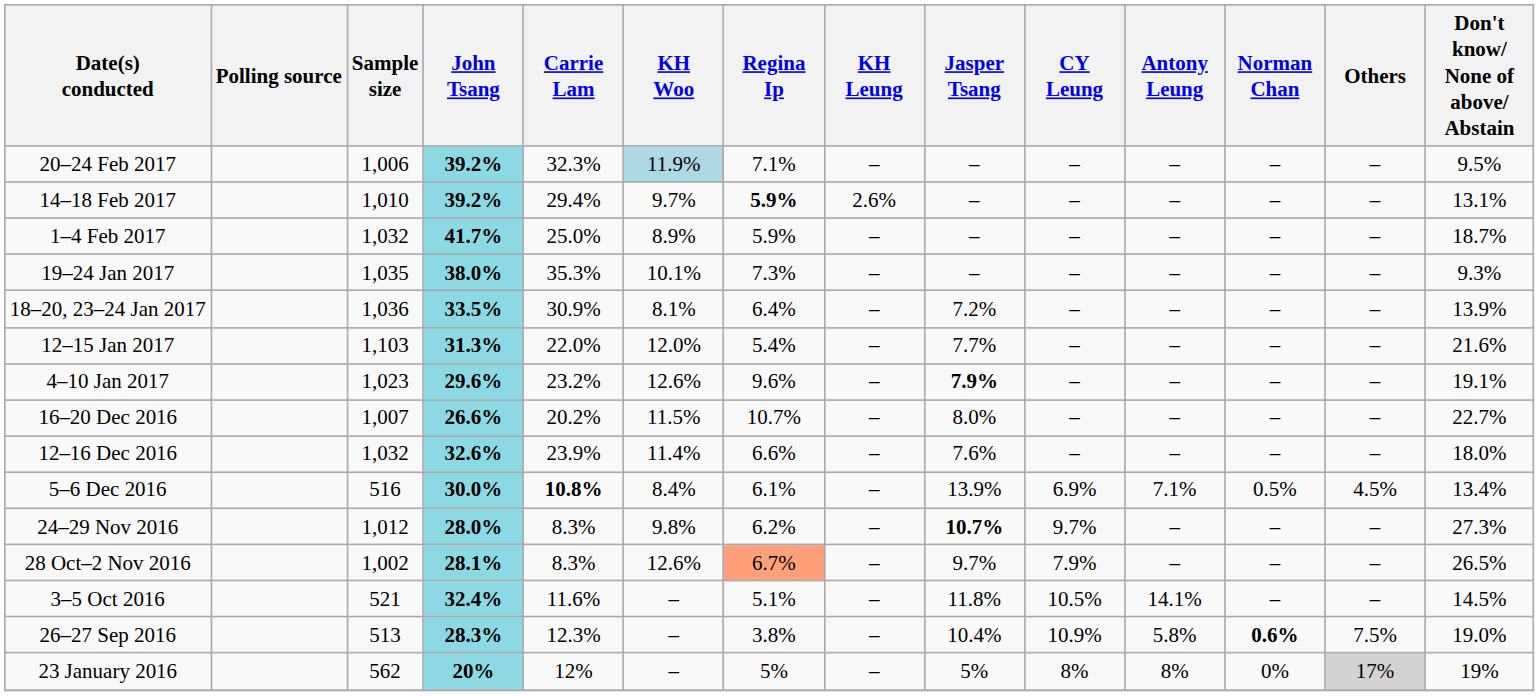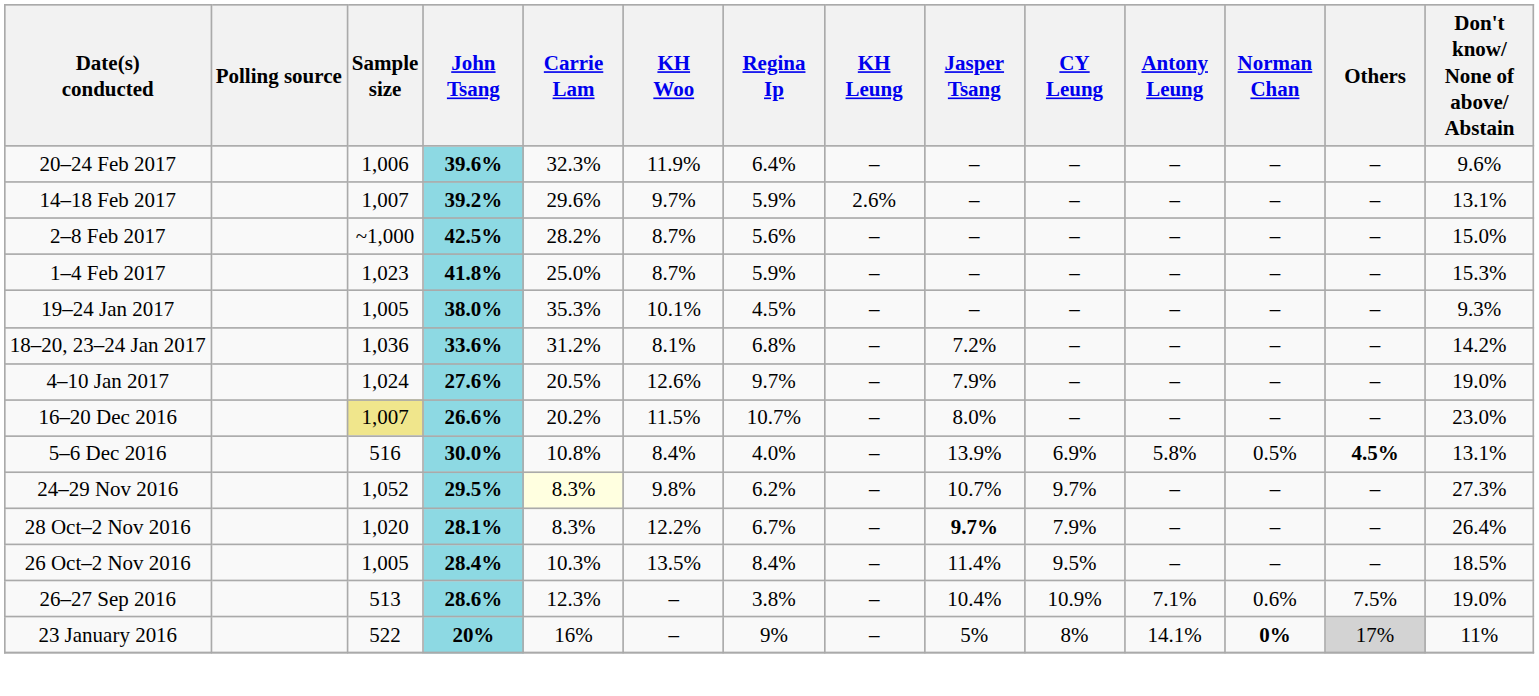(473, 164) 39.2% -> (473, 164) 39.6%
(674, 164) lightblue background -> (674, 164) no background
(774, 164) 7.1% -> (774, 164) 6.4%
(1479, 164) 9.5% -> (1479, 164) 9.6%
(385, 200) 1,010 -> (385, 200) 1,007
(574, 200) 29.4% -> (574, 200) 29.6%
(774, 200) bold -> (774, 200) normal
+ row: (108, 236)
(385, 236) 1,032 -> (385, 273) 1,023
(473, 236) 41.7% -> (473, 273) 41.8%
(674, 236) 8.9% -> (674, 273) 8.7%
(1479, 236) 18.7% -> (1479, 273) 15.3%
(385, 273) 1,035 -> (385, 309) 1,005
(774, 273) 7.3% -> (774, 309) 4.5%
(473, 309) 33.5% -> (473, 345) 33.6%
(574, 309) 30.9% -> (574, 345) 31.2%
(774, 309) 6.4% -> (774, 345) 6.8%
(1479, 309) 13.9% -> (1479, 345) 14.2%
- row: (108, 345)
(385, 381) 1,023 -> (385, 381) 1,024
(473, 381) 29.6% -> (473, 381) 27.6%
(574, 381) 23.2% -> (574, 381) 20.5%
(774, 381) 9.6% -> (774, 381) 9.7%
(974, 381) bold -> (974, 381) normal
(1479, 381) 19.1% -> (1479, 381) 19.0%
(385, 418) no background -> (385, 418) khaki background
(1479, 418) 22.7% -> (1479, 418) 23.0%
- row: (108, 454)
(574, 490) bold -> (574, 454) normal
(774, 490) 6.1% -> (774, 454) 4.0%
(1175, 490) 7.1% -> (1175, 454) 5.8%
(1375, 490) normal -> (1375, 454) bold
(1479, 490) 13.4% -> (1479, 454) 13.1%
(385, 526) 1,012 -> (385, 490) 1,052
(473, 526) 28.0% -> (473, 490) 29.5%
(574, 526) no background -> (574, 490) lightyellow background
(974, 526) bold -> (974, 490) normal
(385, 562) 1,002 -> (385, 526) 1,020
(674, 562) 12.6% -> (674, 526) 12.2%
(774, 562) lightsalmon background -> (774, 526) no background
(974, 562) normal -> (974, 526) bold
(1479, 562) 26.5% -> (1479, 526) 26.4%
+ row: (108, 562)
- row: (108, 599)
(473, 635) 28.3% -> (473, 599) 28.6%
(1175, 635) 5.8% -> (1175, 599) 7.1%
(1275, 635) bold -> (1275, 599) normal
(385, 671) 562 -> (385, 635) 522
(574, 671) 12% -> (574, 635) 16%
(774, 671) 5% -> (774, 635) 9%
(1175, 671) 8% -> (1175, 635) 14.1%
(1275, 671) normal -> (1275, 635) bold
(1479, 671) 19% -> (1479, 635) 11%
